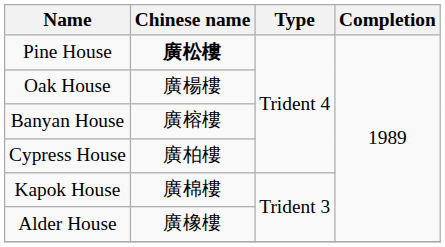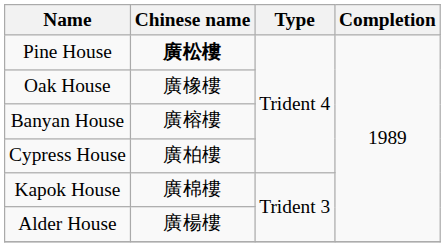(192, 86) 廣楊樓 -> (192, 86) 廣橡樓
(192, 223) 廣橡樓 -> (192, 223) 廣楊樓
